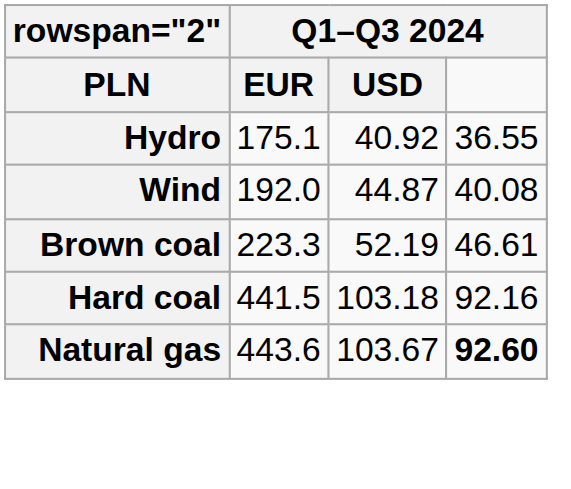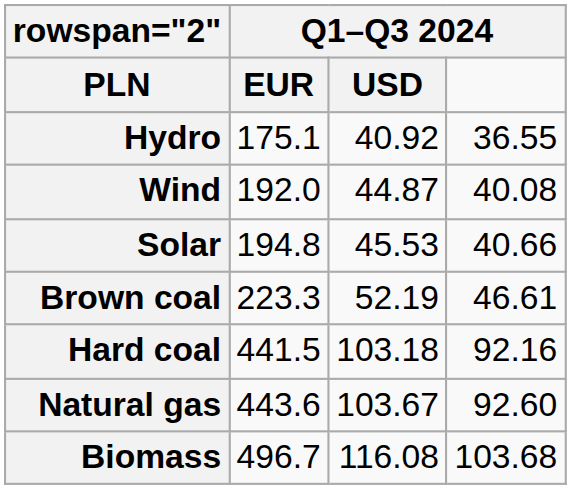+ row: (179, 244)
(496, 350) bold -> (515, 404) normal
+ row: (151, 457)
